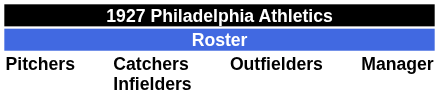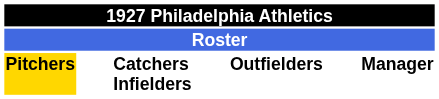(40, 64) no background -> (40, 64) gold background
